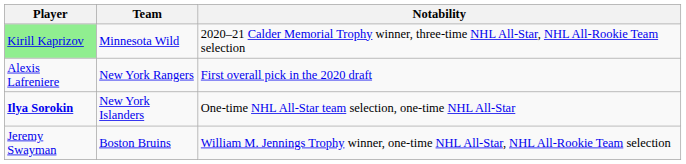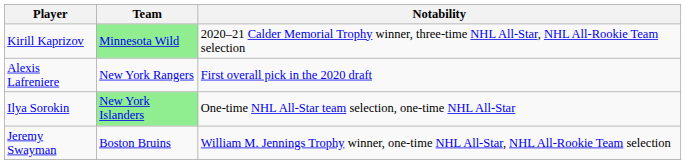(46, 41) lightgreen background -> (46, 41) no background
(139, 41) no background -> (139, 41) lightgreen background
(40, 108) bold -> (38, 108) normal
(124, 108) no background -> (124, 108) lightgreen background
